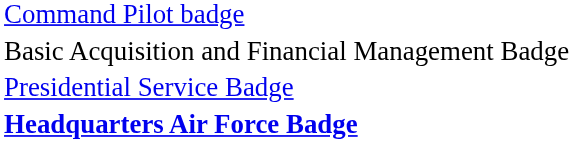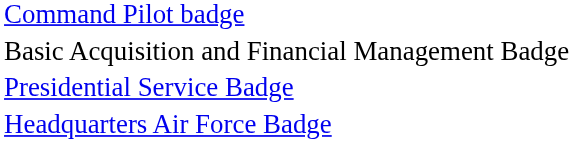(181, 124) bold -> (168, 124) normal
